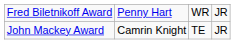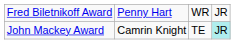(221, 30) no background -> (221, 30) paleturquoise background
